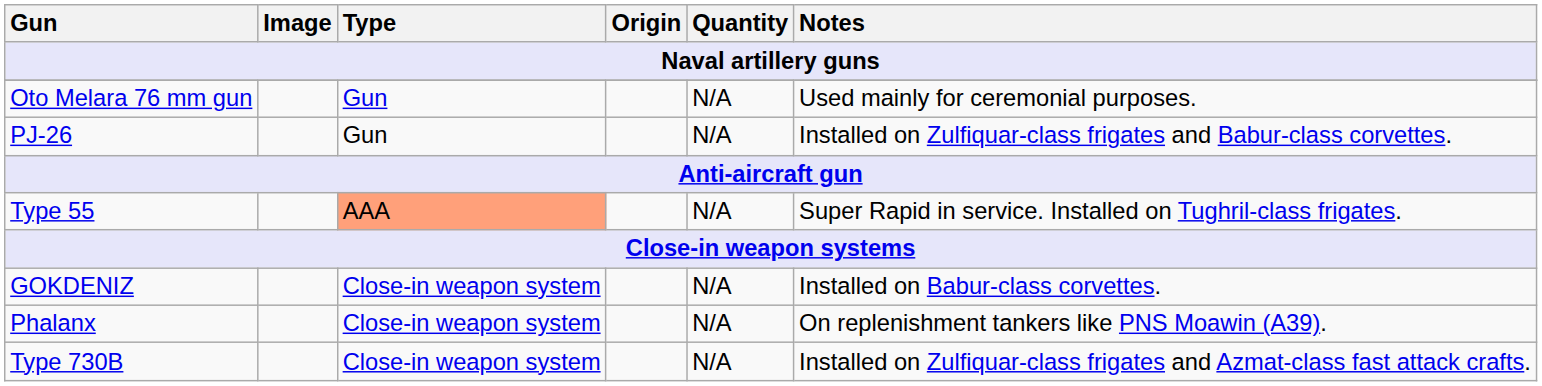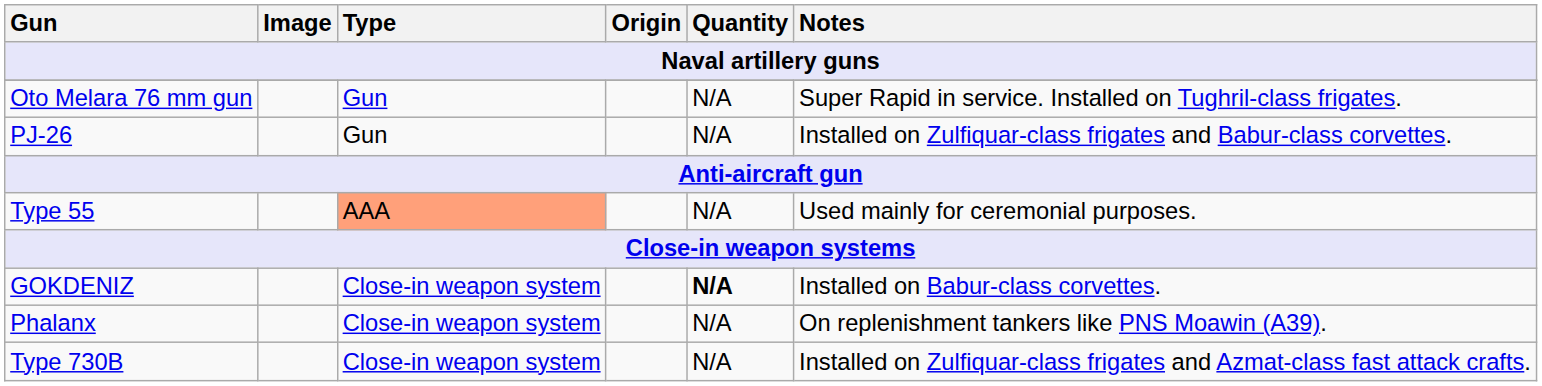(998, 98) Used mainly for ceremonial purposes. -> (1101, 98) Super Rapid in service. Installed on Tughril-class frigates.
(1101, 211) Super Rapid in service. Installed on Tughril-class frigates. -> (998, 211) Used mainly for ceremonial purposes.
(712, 286) normal -> (713, 286) bold
